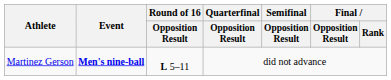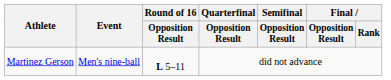(111, 61) bold -> (109, 61) normal
